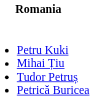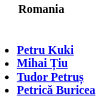(38, 70) normal -> (41, 70) bold
